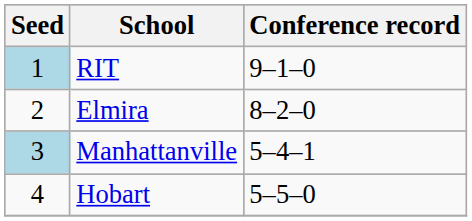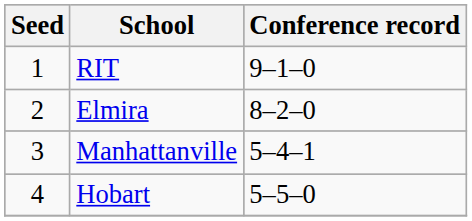(38, 67) lightblue background -> (38, 67) no background
(38, 151) lightblue background -> (38, 151) no background
